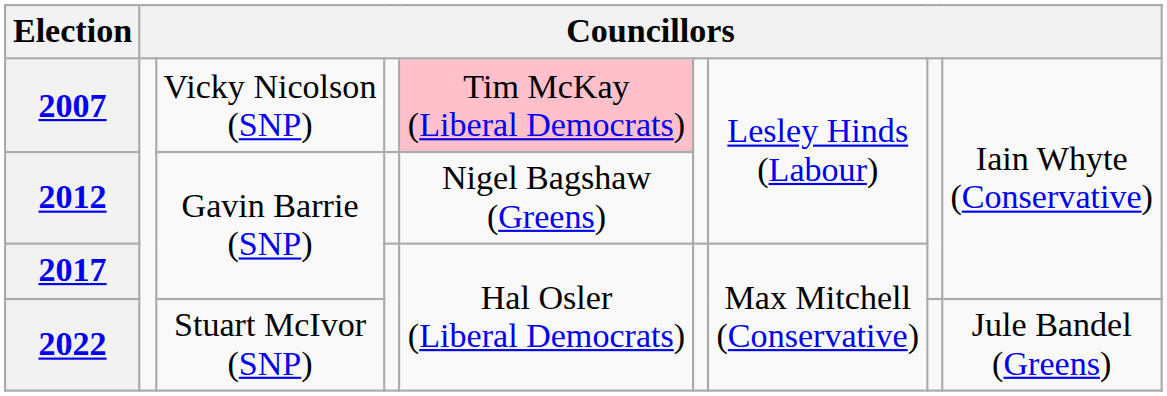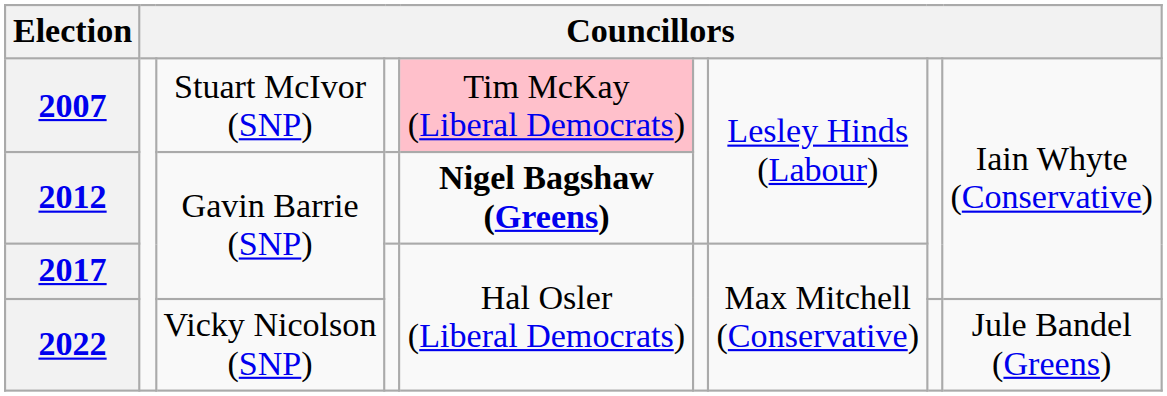(270, 104) Vicky Nicolson (SNP) -> (270, 104) Stuart McIvor (SNP)
(546, 197) normal -> (546, 197) bold
(270, 343) Stuart McIvor (SNP) -> (270, 343) Vicky Nicolson (SNP)
